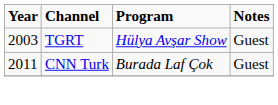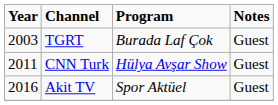(171, 40) Hülya Avşar Show -> (164, 40) Burada Laf Çok
(164, 64) Burada Laf Çok -> (171, 64) Hülya Avşar Show
+ row: (70, 87)
